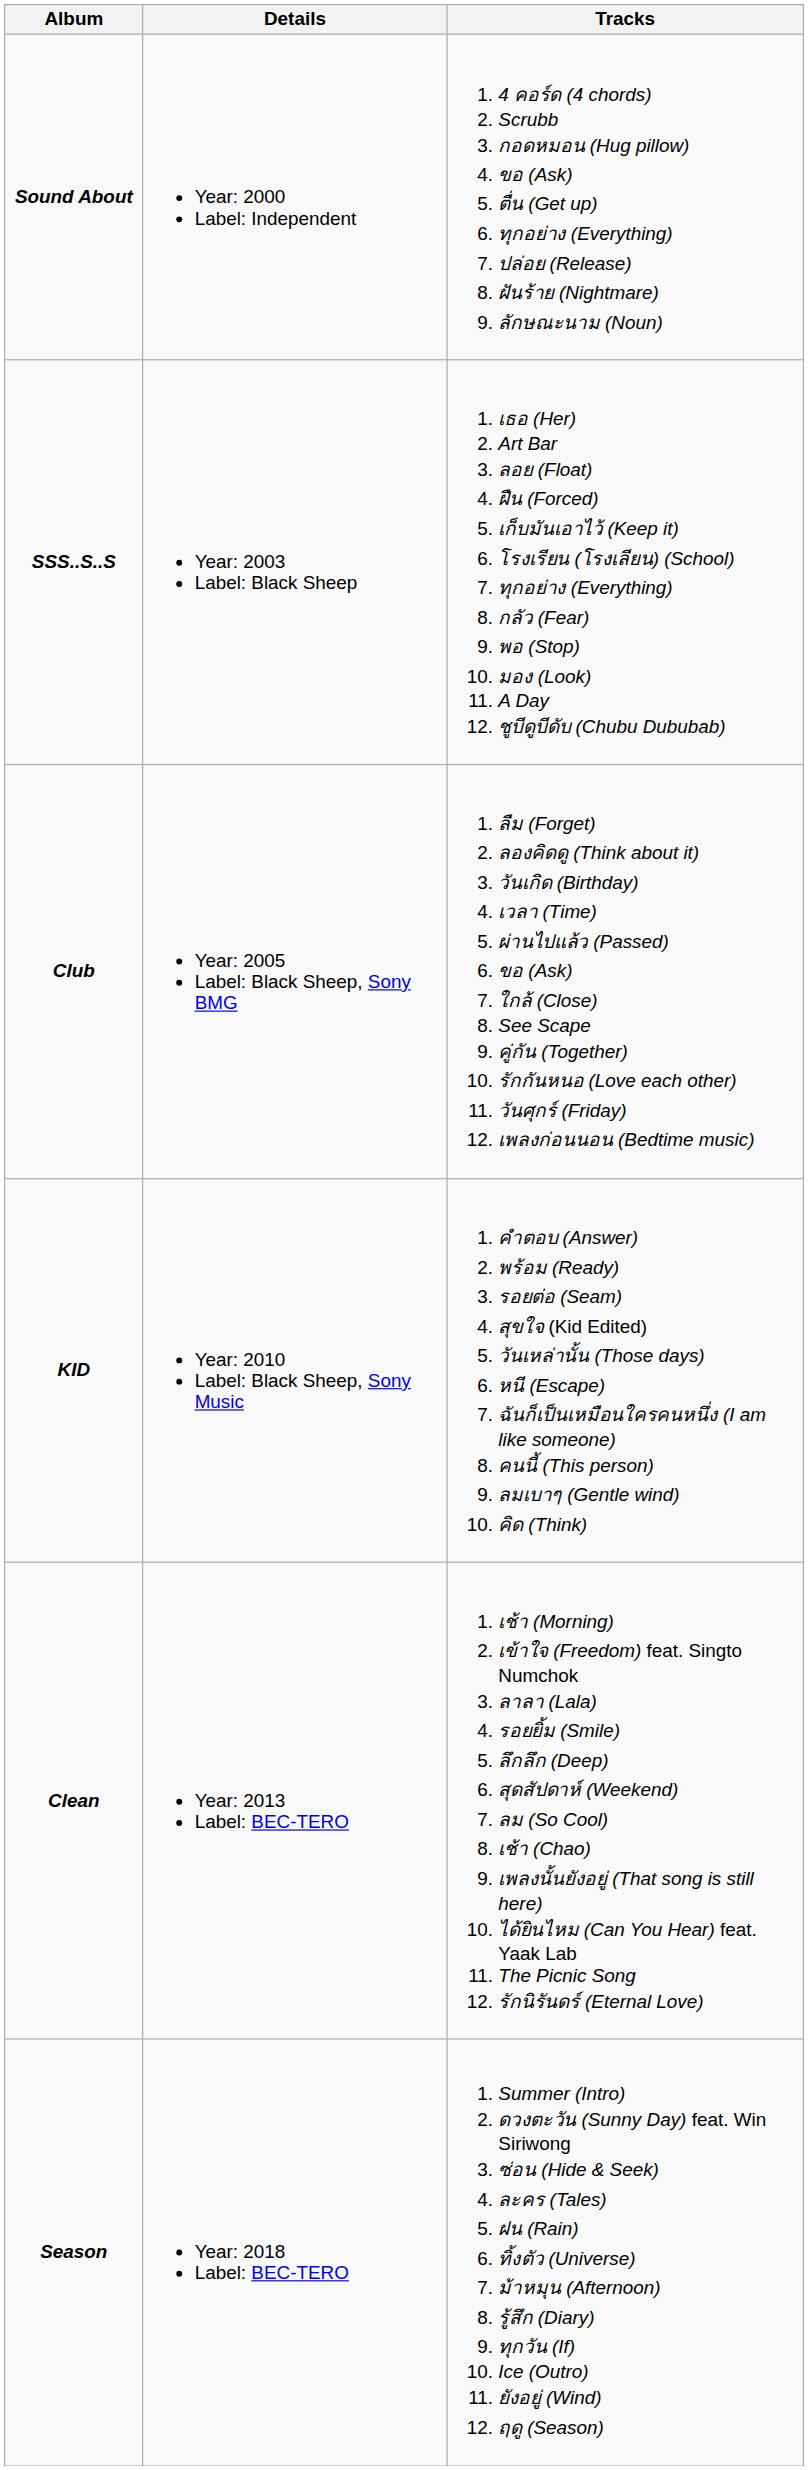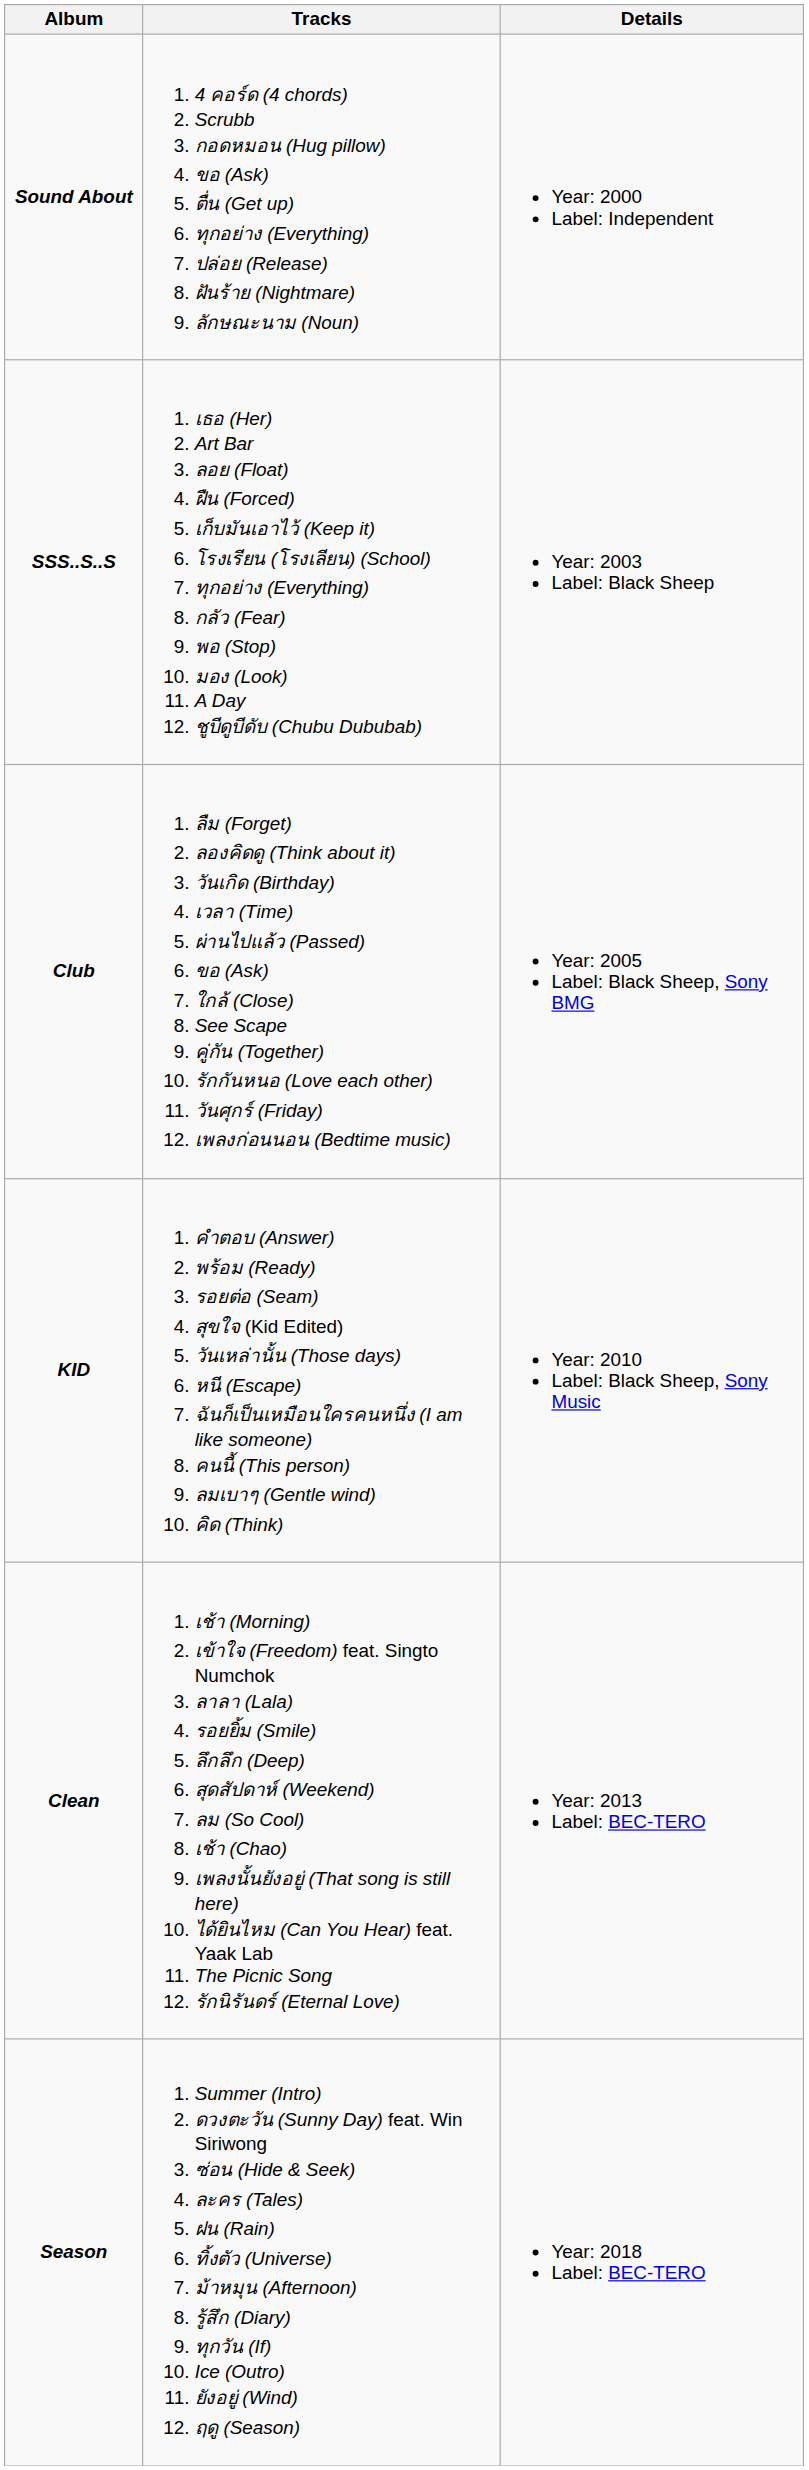columns swapped: (295, 19) <-> (625, 19)
